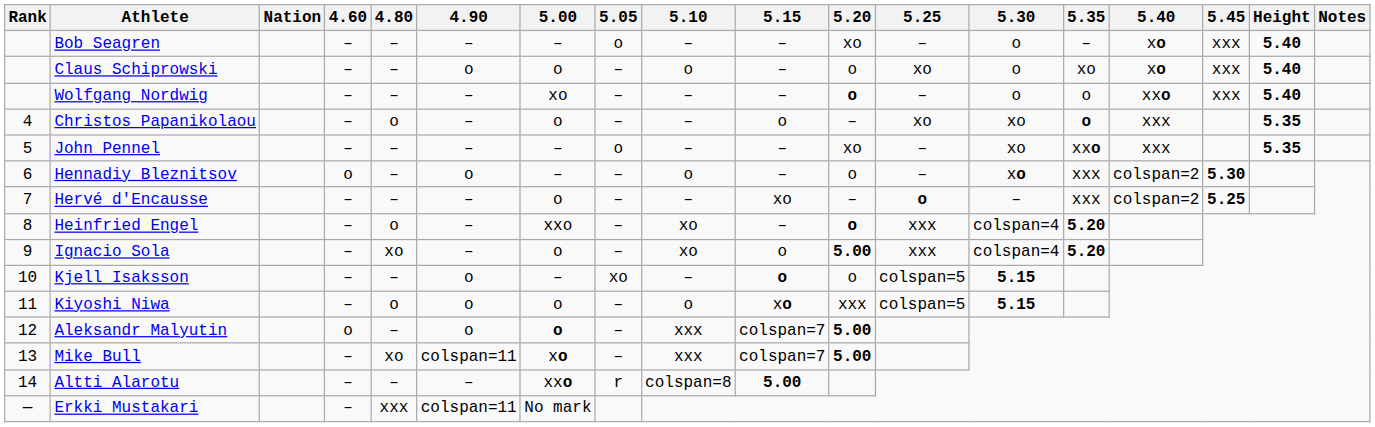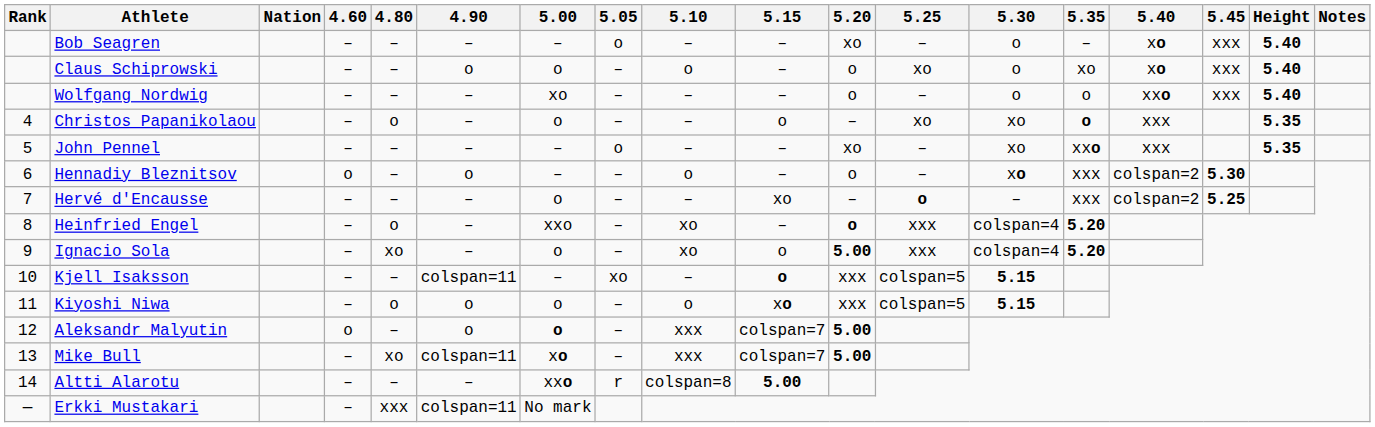(852, 96) bold -> (852, 96) normal
(469, 278) o -> (469, 278) colspan=11
(852, 278) o -> (852, 278) xxx
